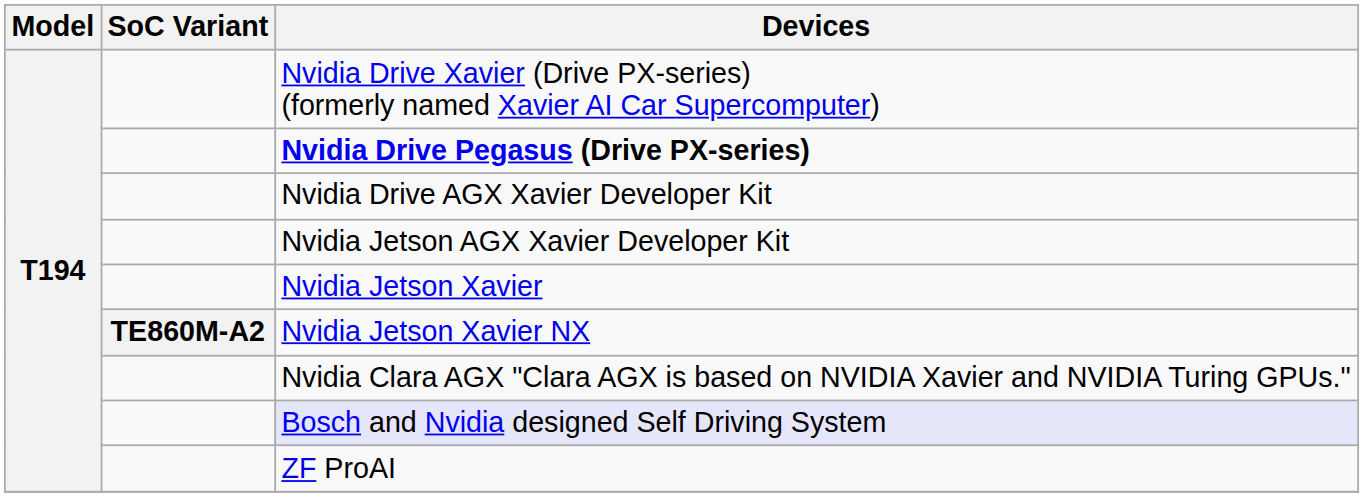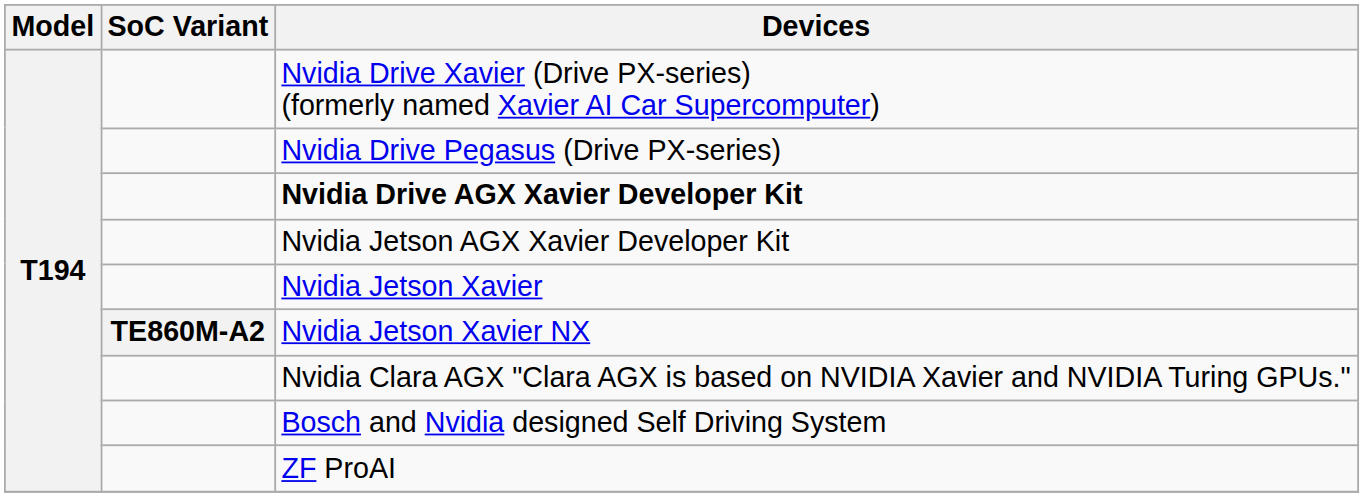(546, 150) bold -> (531, 150) normal
(527, 195) normal -> (542, 195) bold
(584, 422) lavender background -> (584, 422) no background
